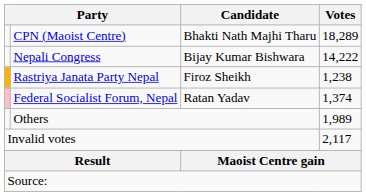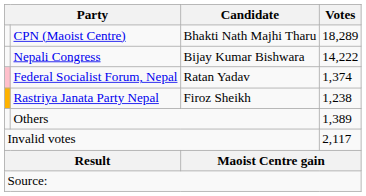rows swapped: (95, 98) <-> (86, 77)
(337, 118) 1,989 -> (337, 118) 1,389
